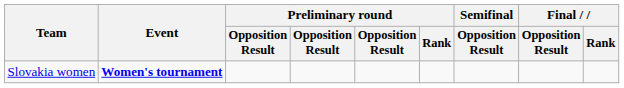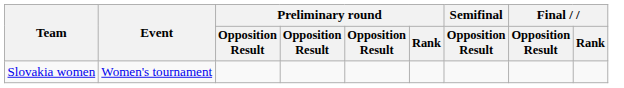(162, 72) bold -> (157, 72) normal
